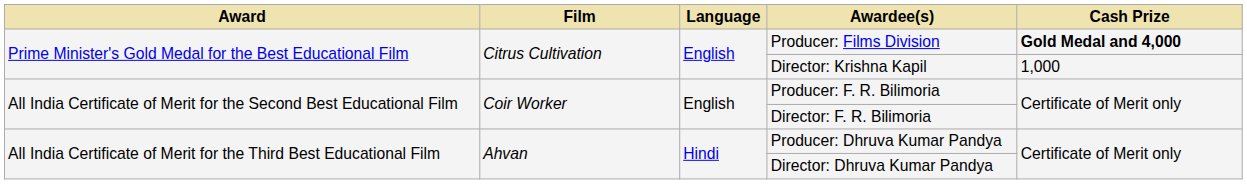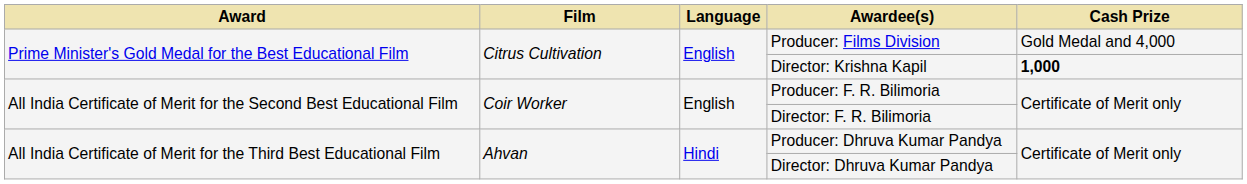(1101, 41) bold -> (1098, 41) normal
(1040, 66) normal -> (1040, 66) bold
